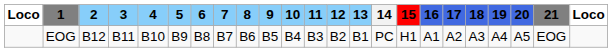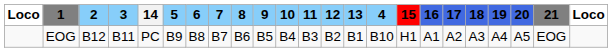columns swapped: (153, 15) <-> (384, 15)
